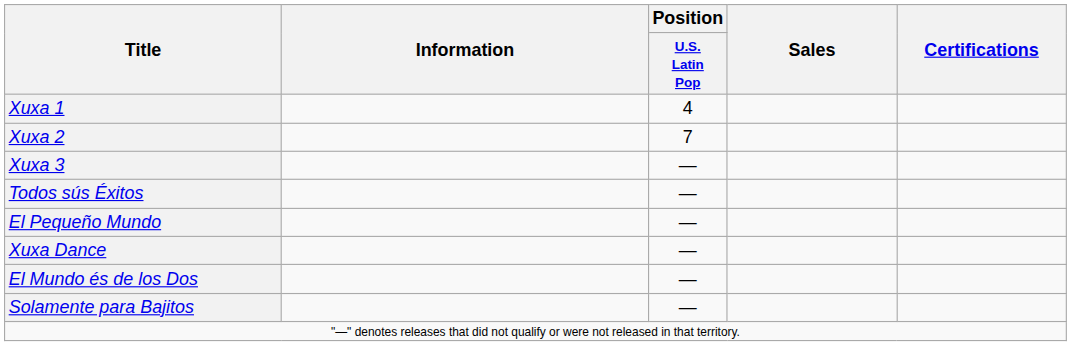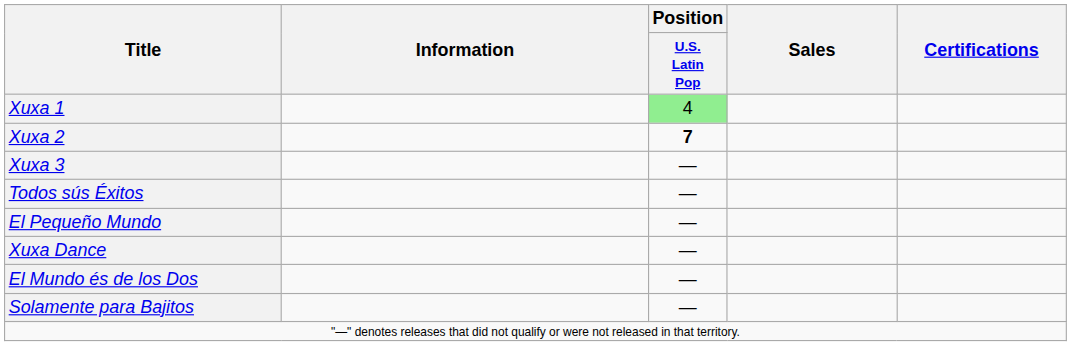(688, 108) no background -> (688, 108) lightgreen background
(688, 136) normal -> (688, 136) bold
